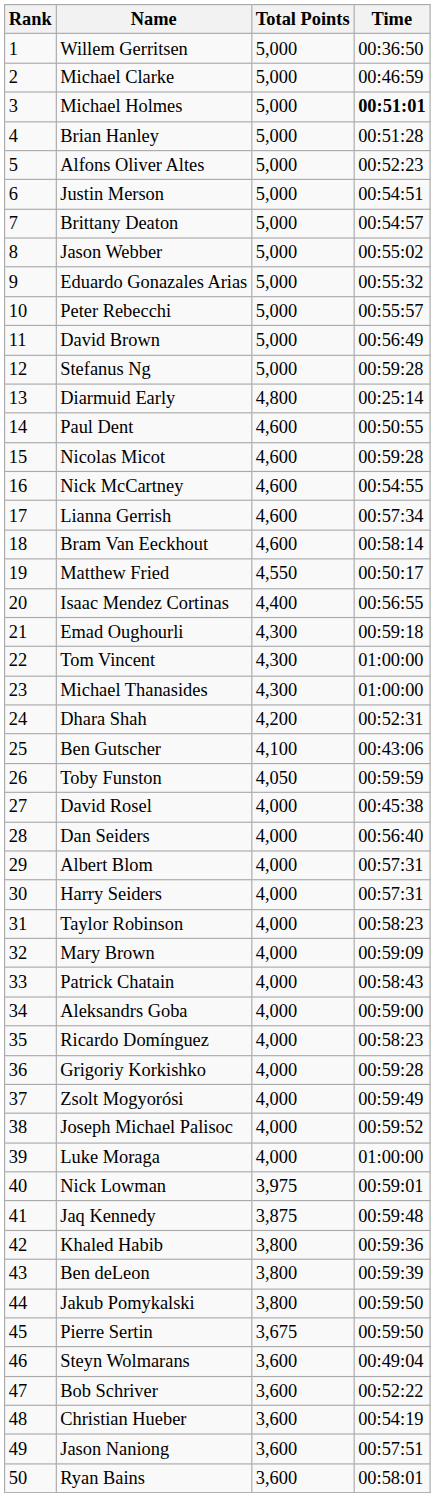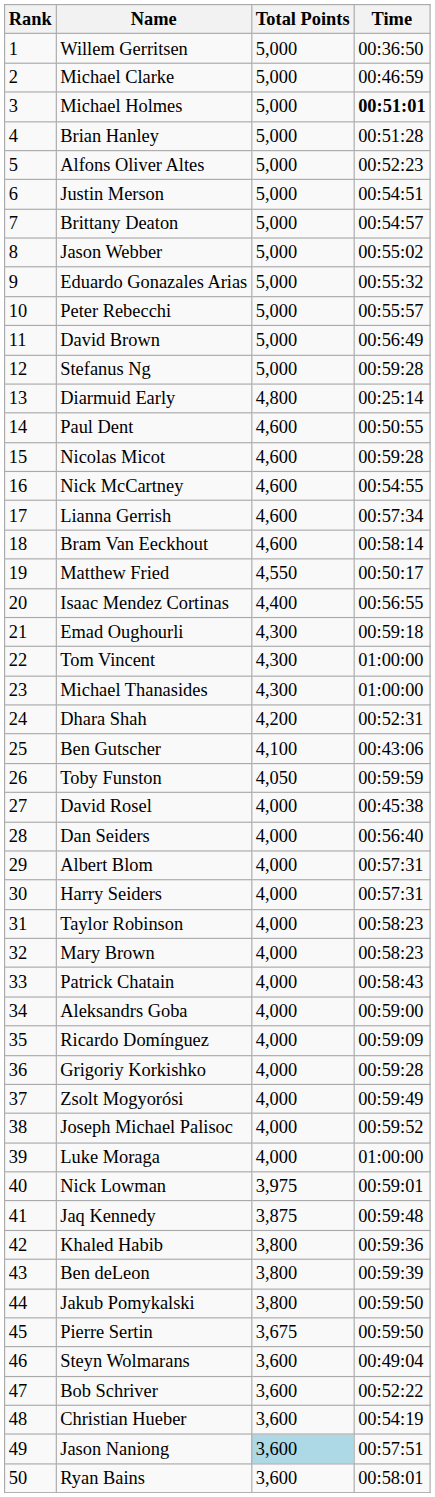(391, 952) 00:59:09 -> (391, 952) 00:58:23
(391, 1040) 00:58:23 -> (391, 1040) 00:59:09
(276, 1448) no background -> (276, 1448) lightblue background
